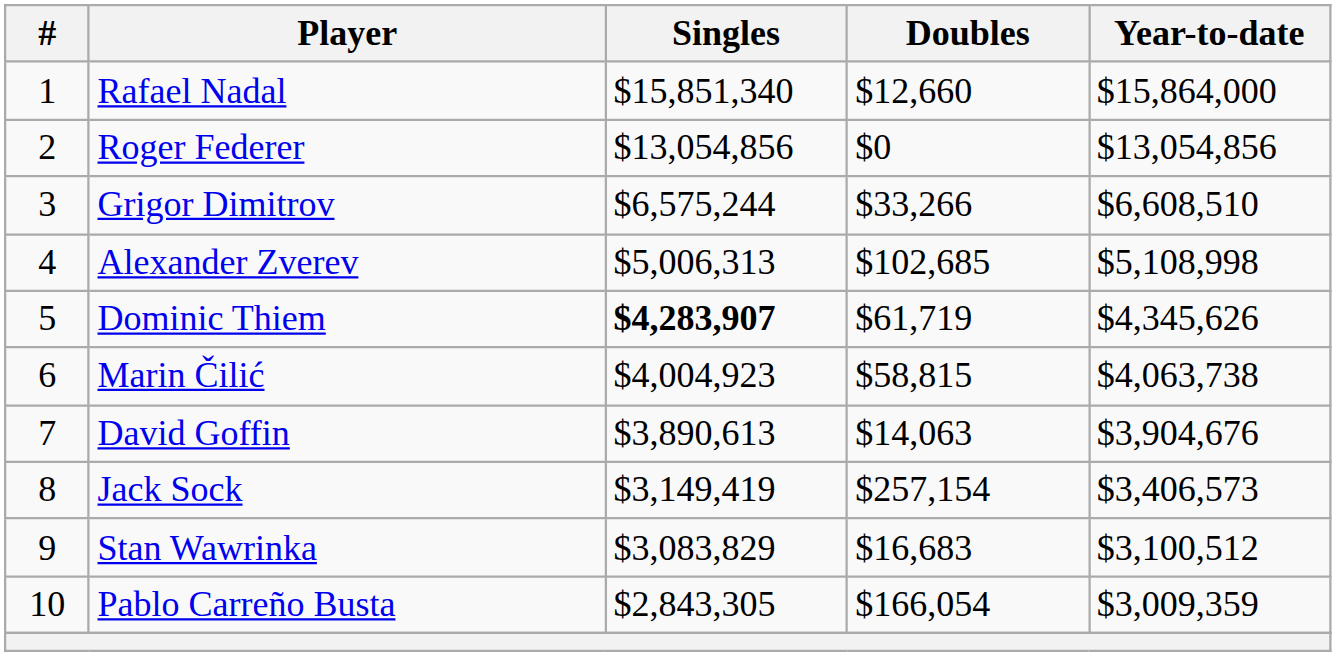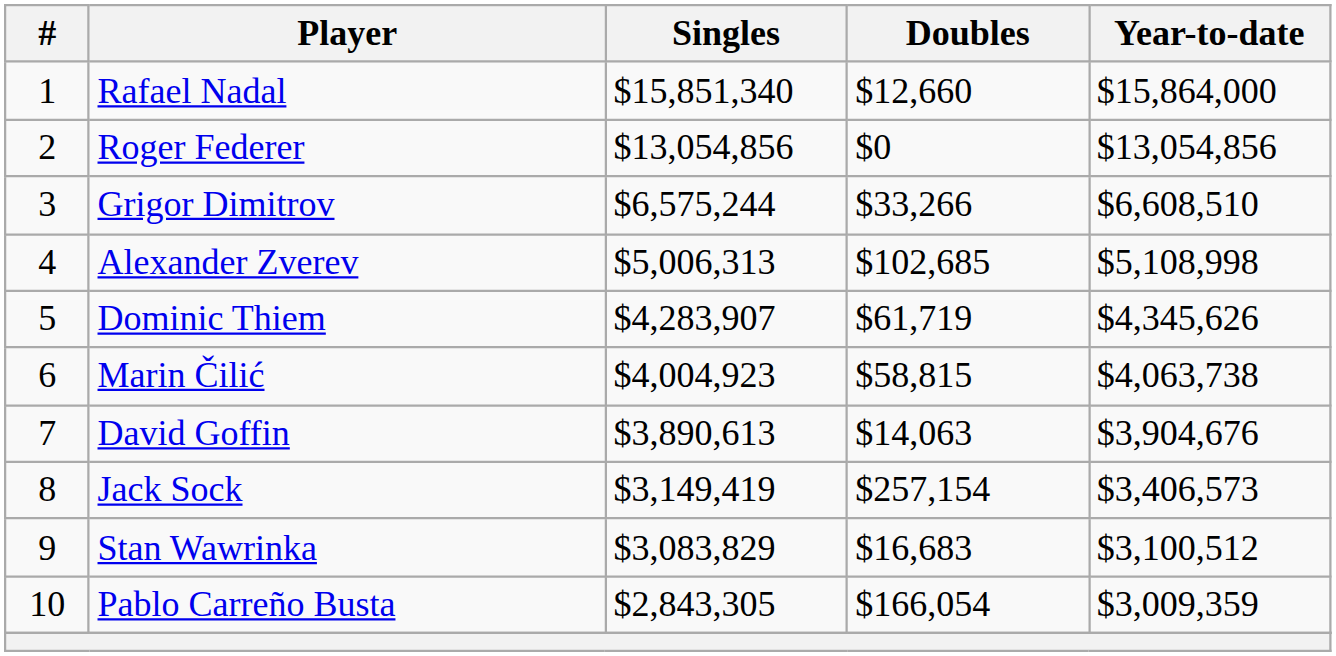(695, 318) bold -> (695, 318) normal
